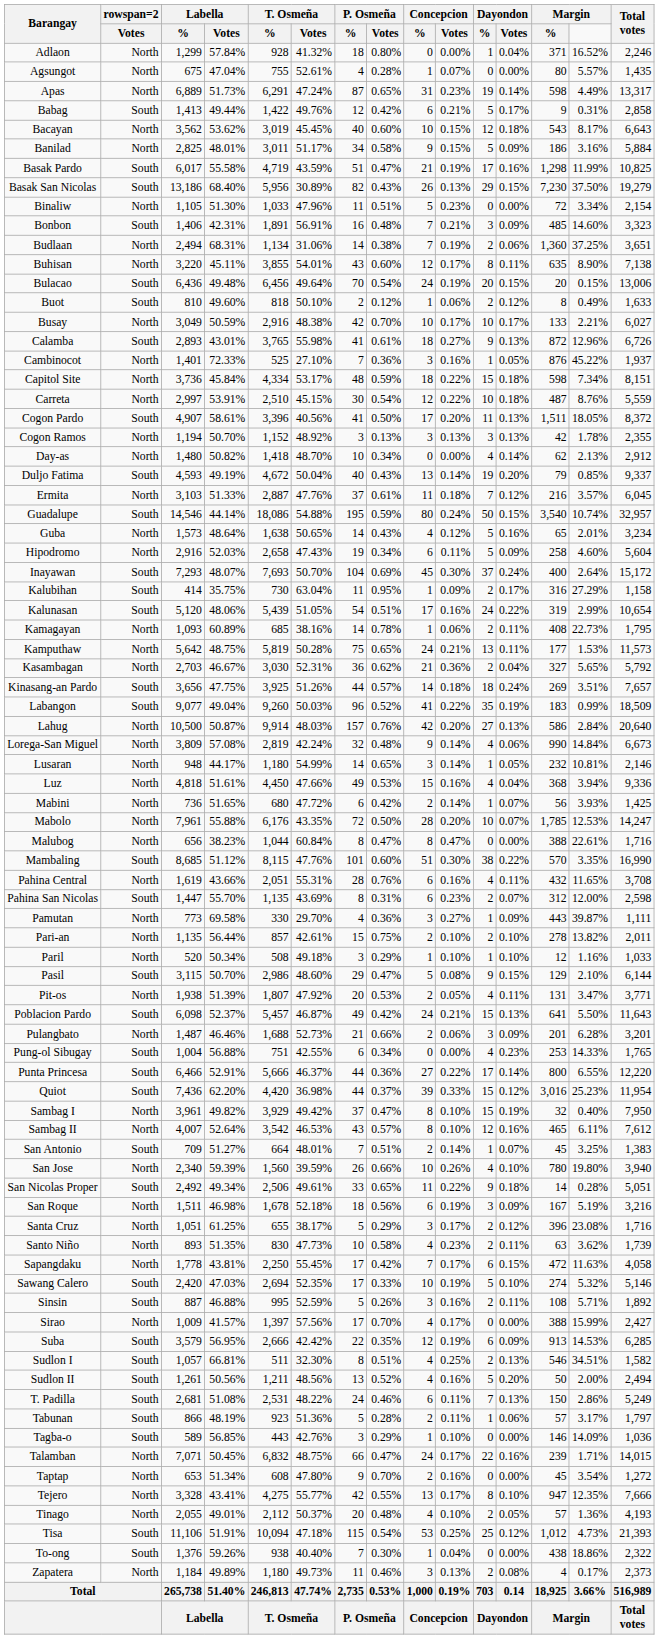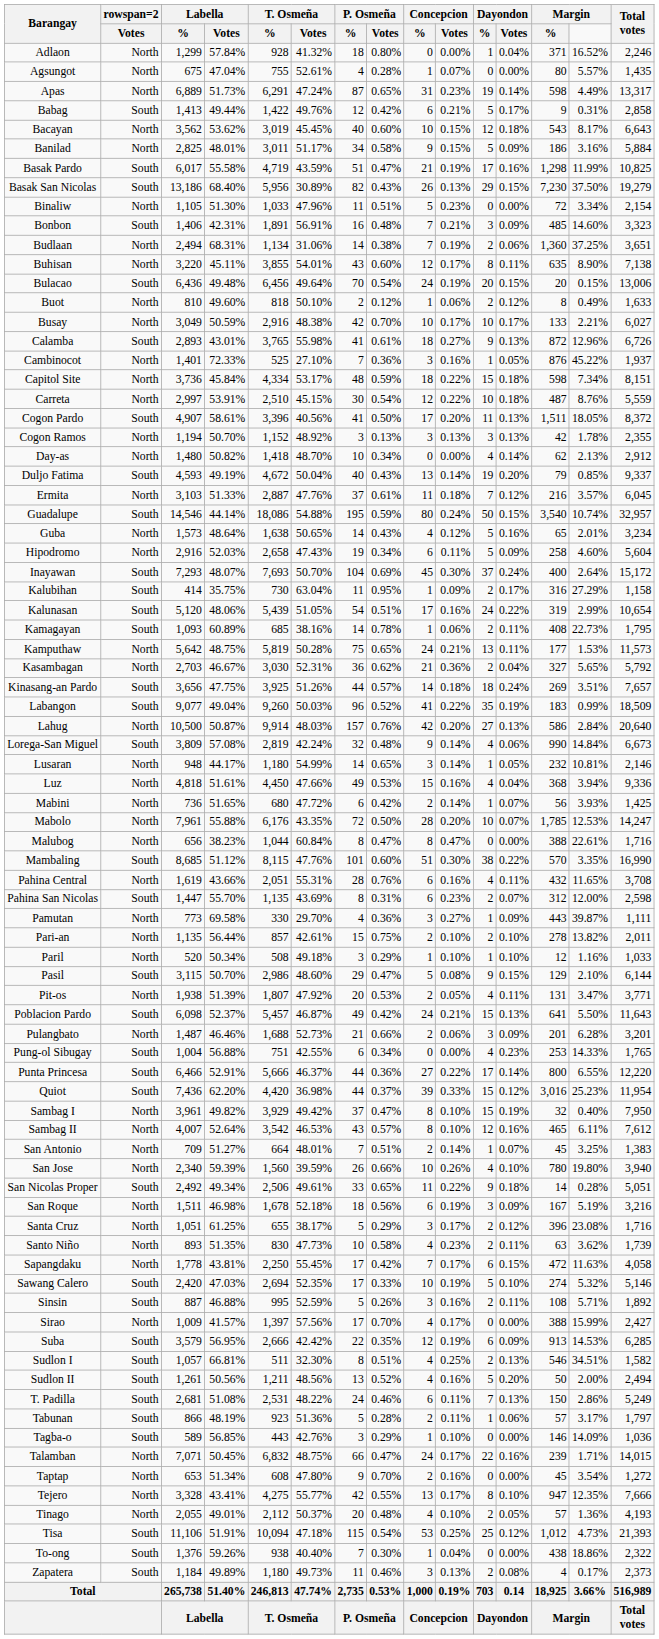(145, 303) South -> (145, 303) North
(145, 630) North -> (145, 630) South
(145, 745) North -> (145, 745) South
(145, 1149) South -> (145, 1149) North
(145, 1572) North -> (145, 1572) South
